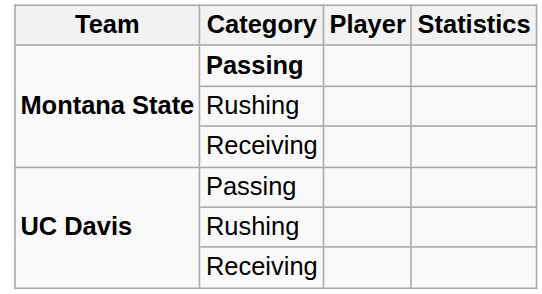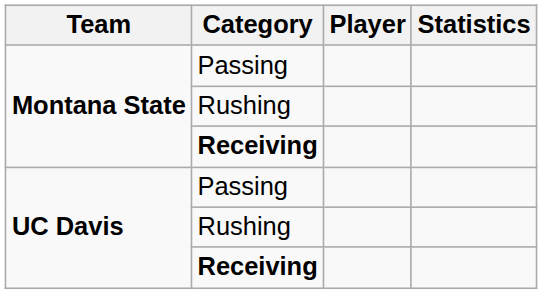(255, 65) bold -> (243, 65) normal
(262, 146) normal -> (258, 146) bold
(262, 267) normal -> (258, 267) bold
